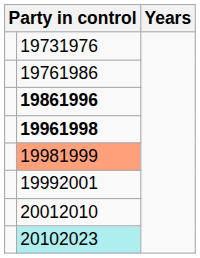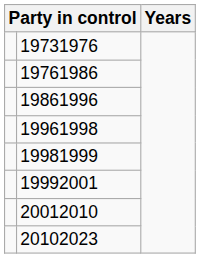(59, 101) bold -> (59, 101) normal
(59, 128) bold -> (59, 128) normal
(59, 156) lightsalmon background -> (59, 156) no background
(59, 239) paleturquoise background -> (59, 239) no background
